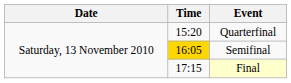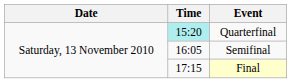(189, 31) no background -> (189, 31) paleturquoise background
(189, 50) gold background -> (189, 50) no background
